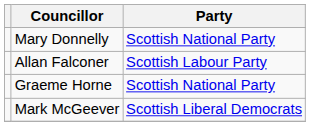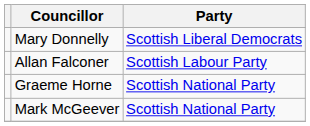(201, 39) Scottish National Party -> (214, 39) Scottish Liberal Democrats
(214, 109) Scottish Liberal Democrats -> (201, 109) Scottish National Party
